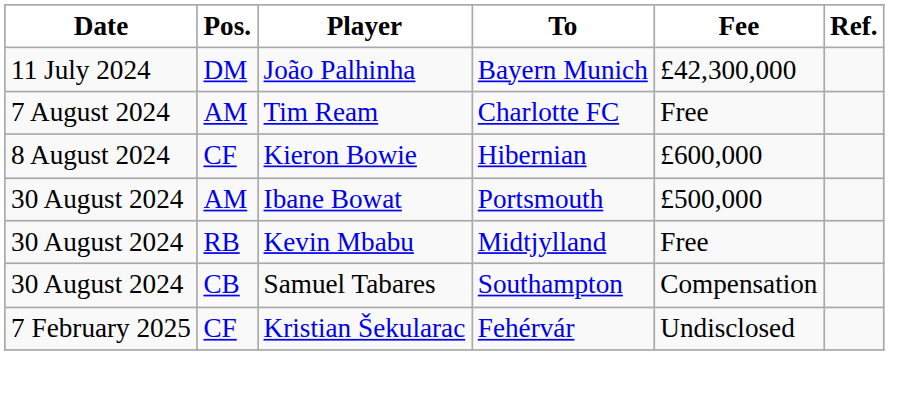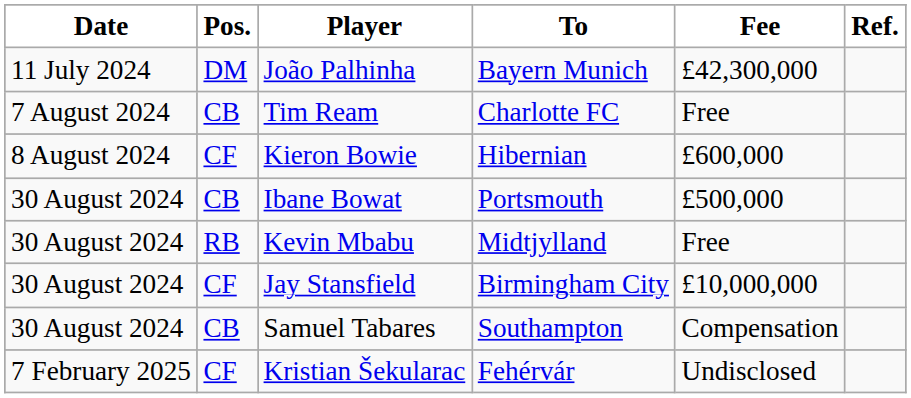(225, 112) AM -> (222, 112) CB
(225, 198) AM -> (222, 198) CB
+ row: (340, 284)
